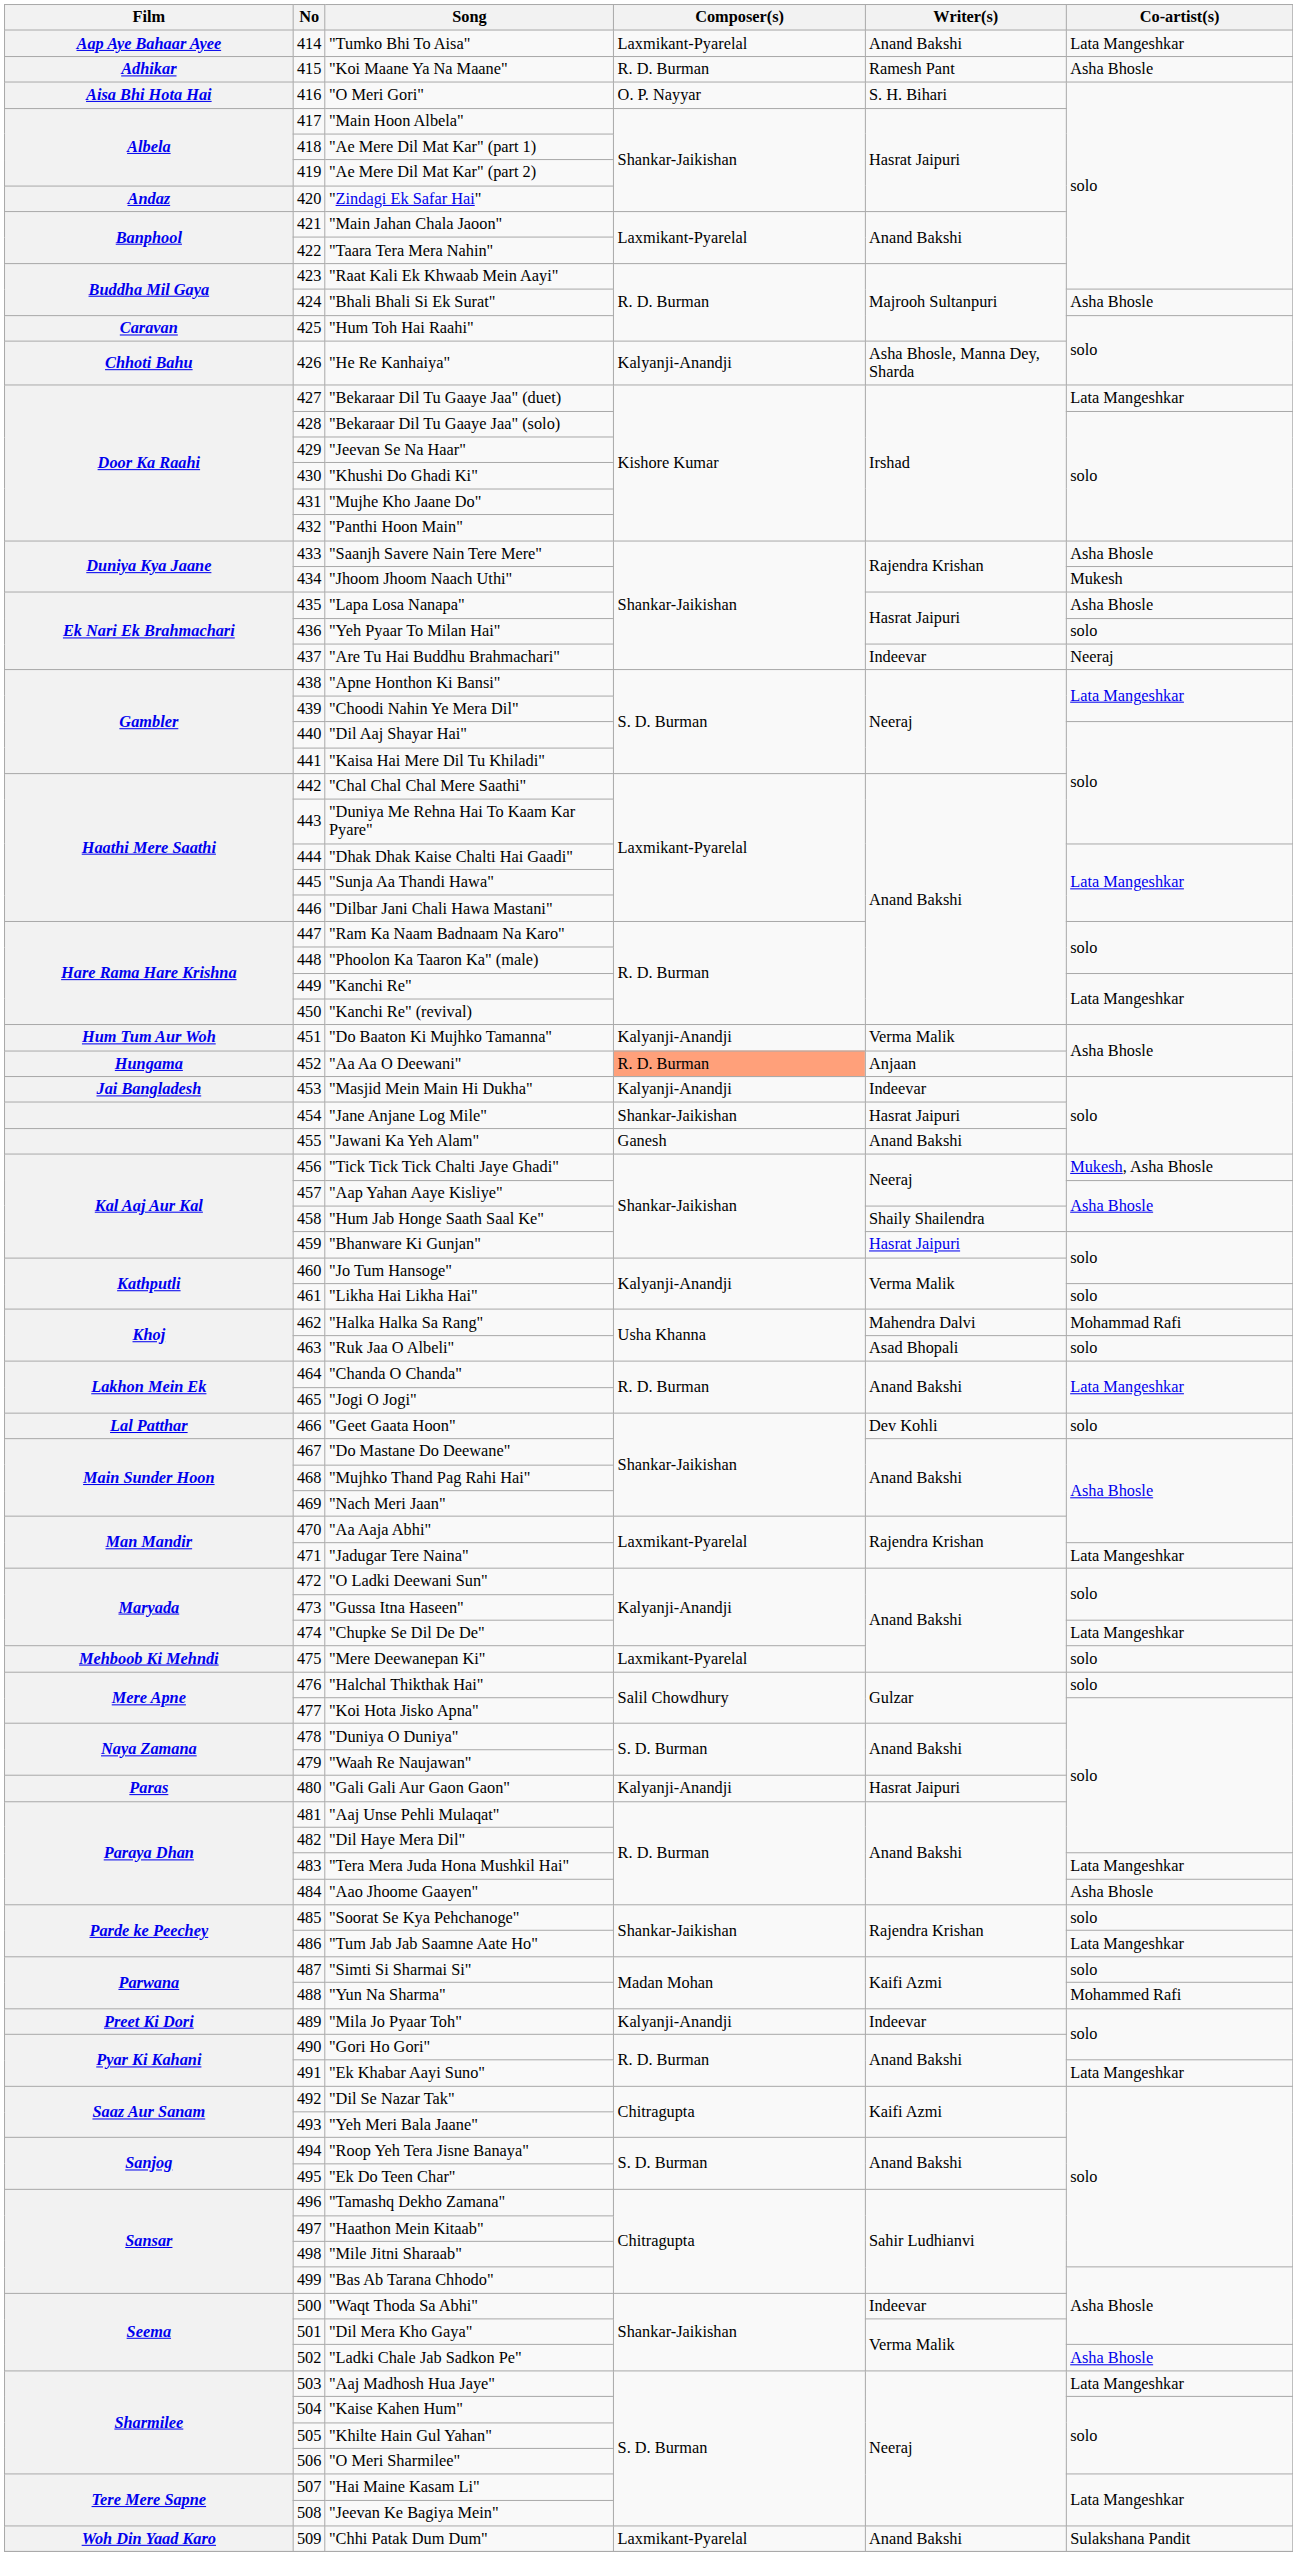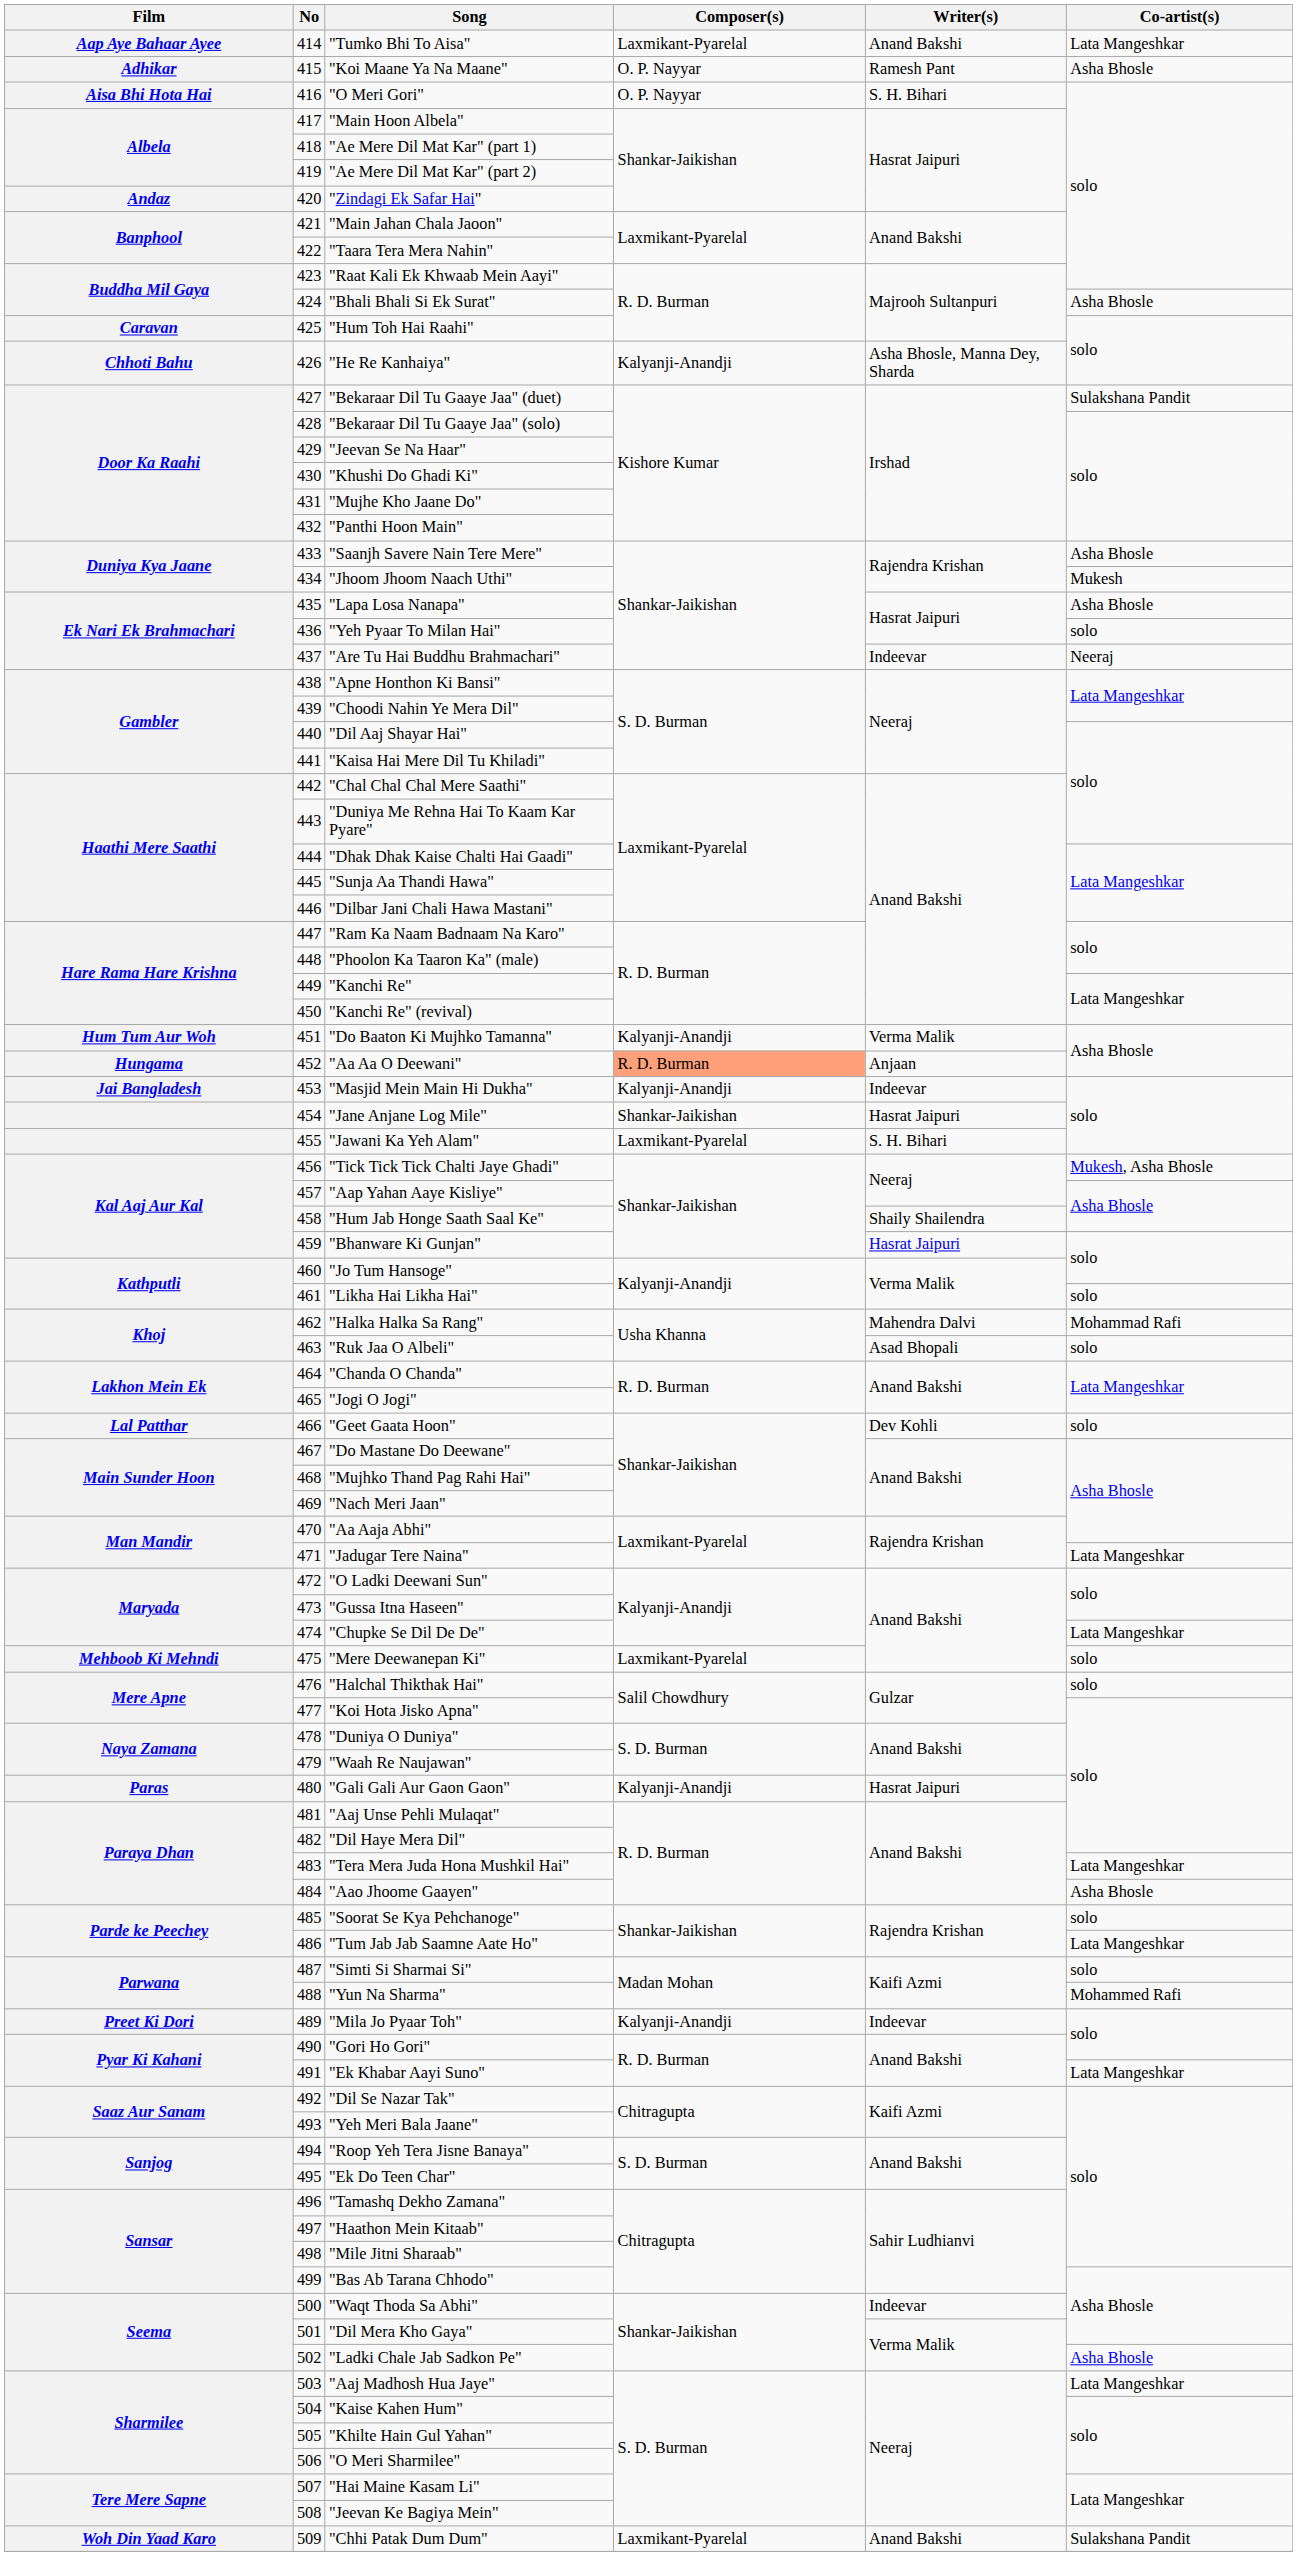(663, 69) R. D. Burman -> (659, 69) O. P. Nayyar
(1127, 398) Lata Mangeshkar -> (1130, 398) Sulakshana Pandit
(642, 1141) Ganesh -> (682, 1141) Laxmikant-Pyarelal
(915, 1141) Anand Bakshi -> (908, 1141) S. H. Bihari
